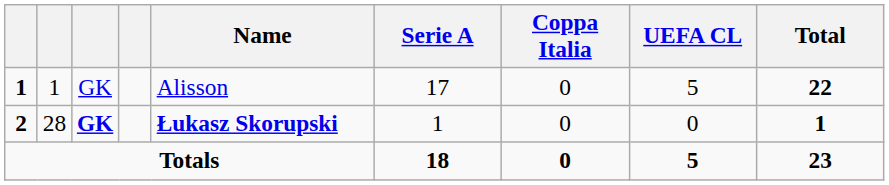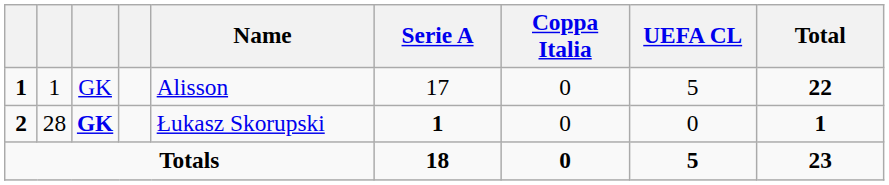(247, 123) bold -> (241, 123) normal
(438, 123) normal -> (438, 123) bold
